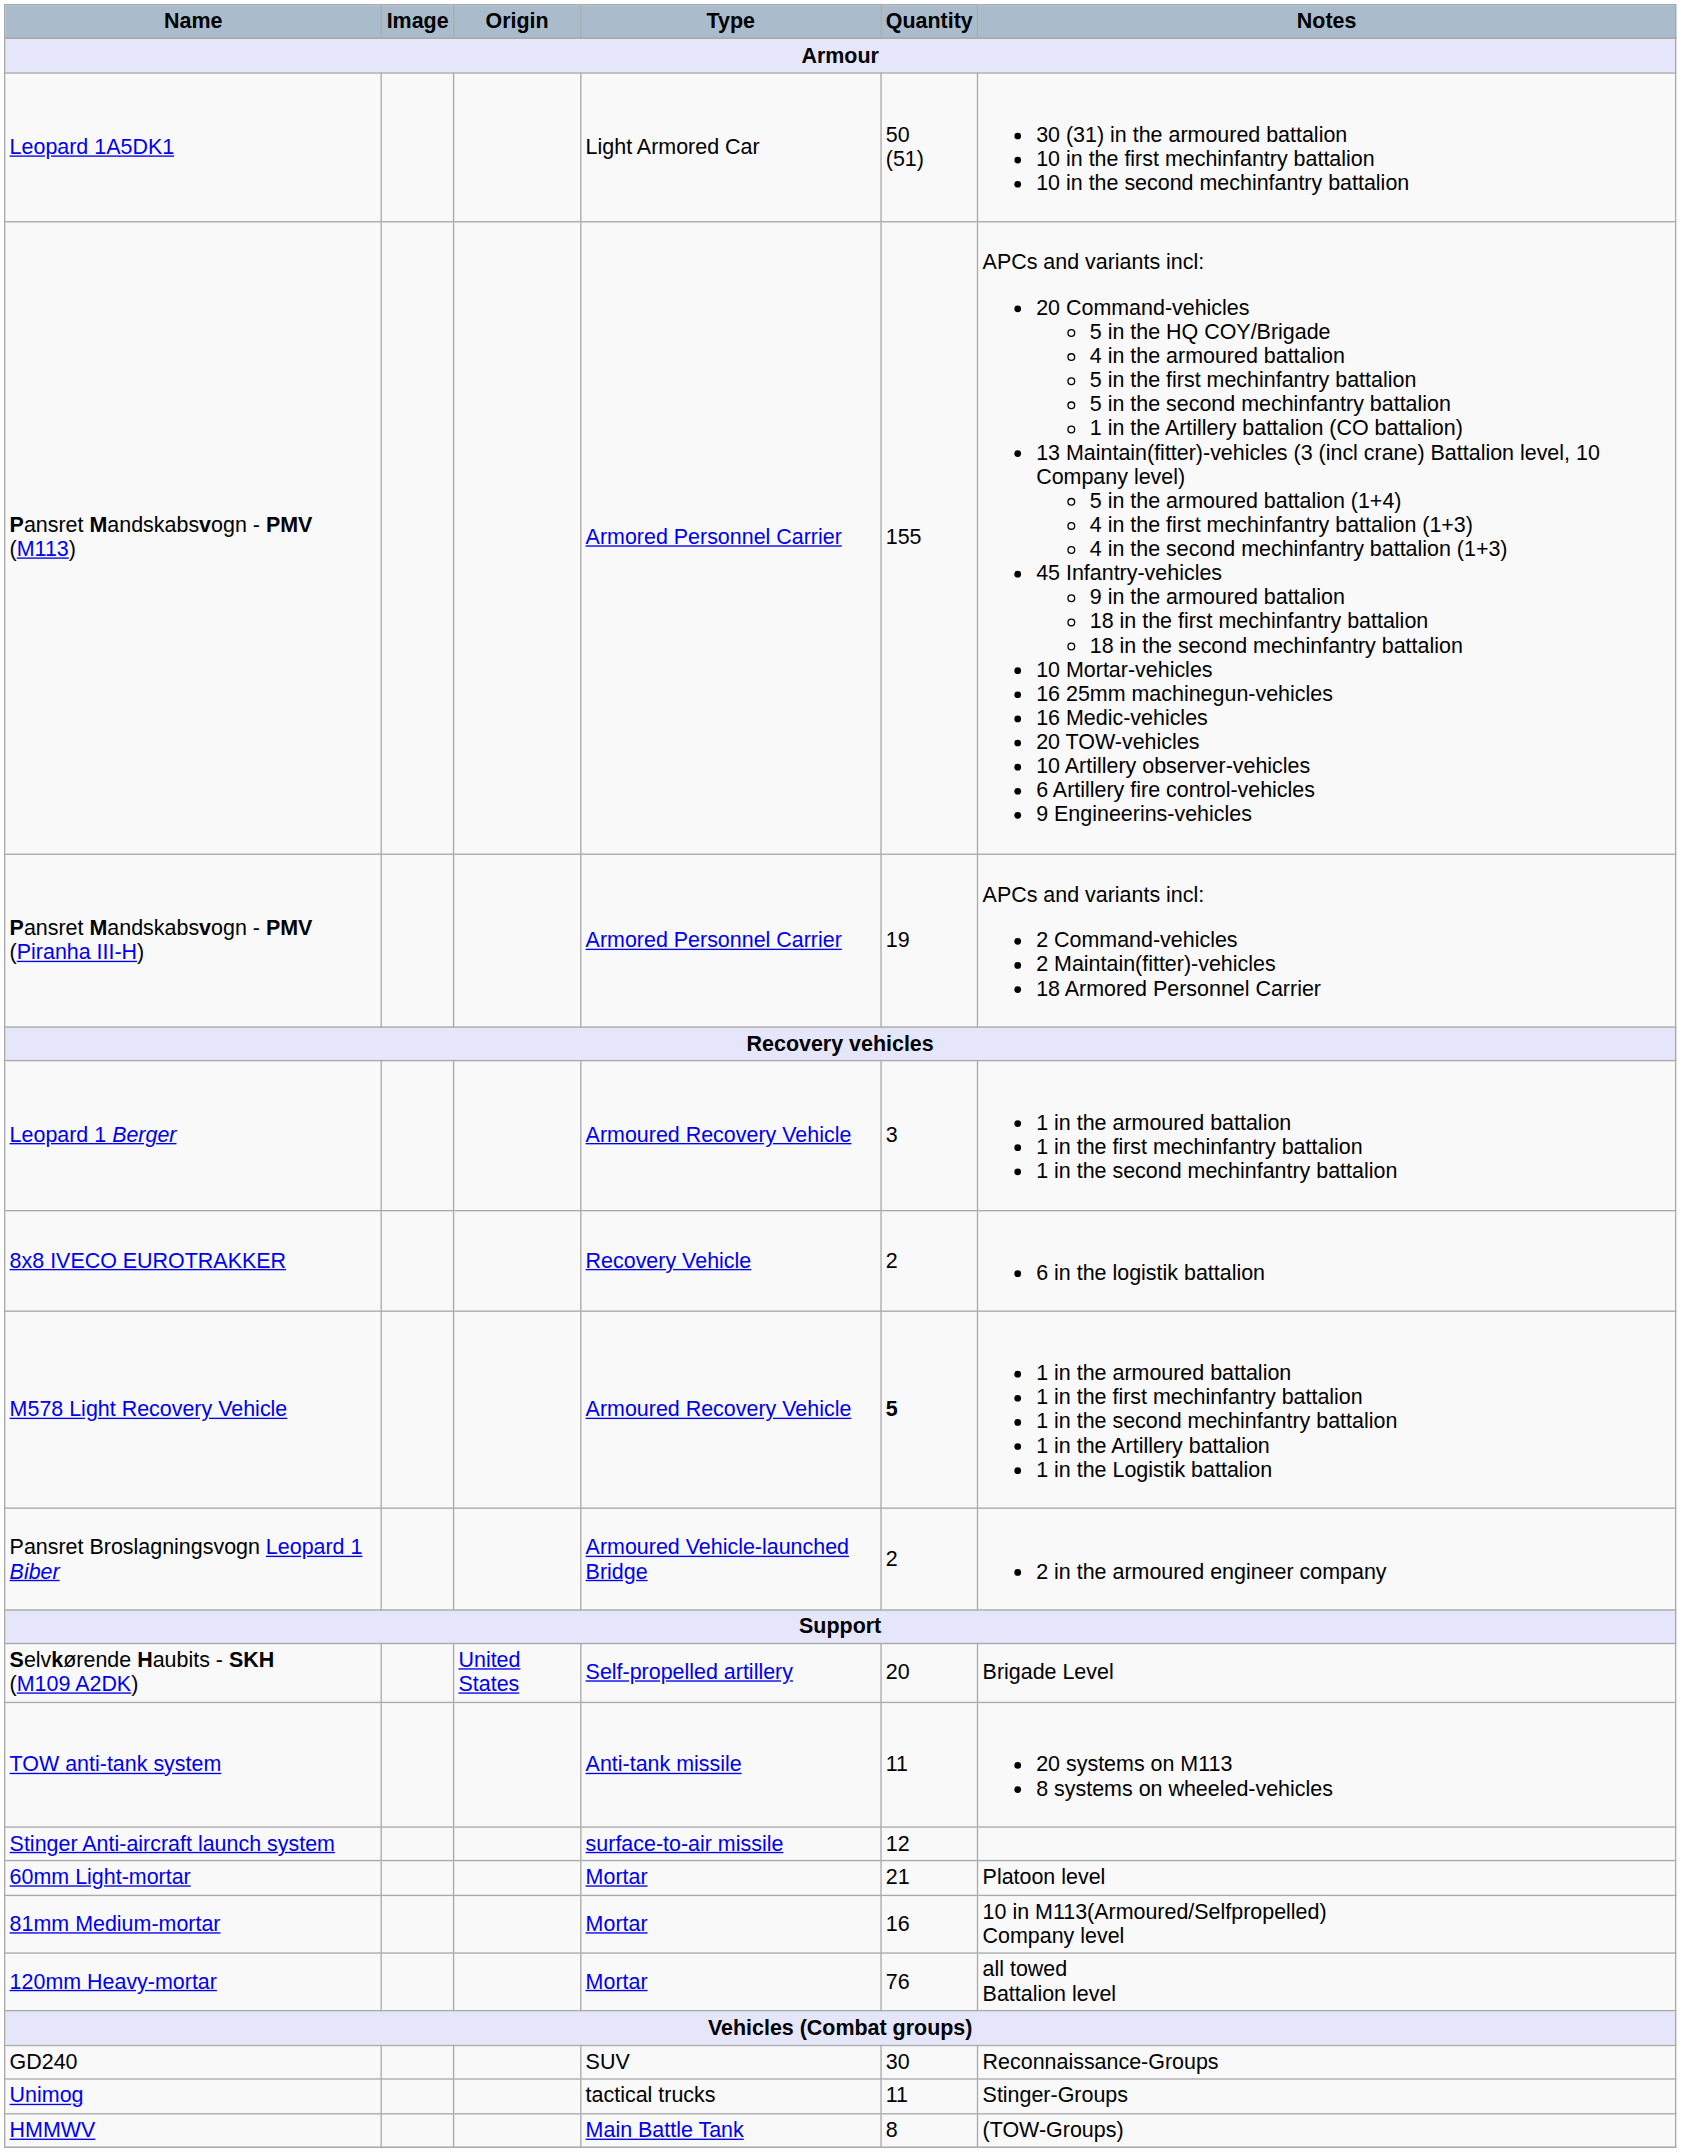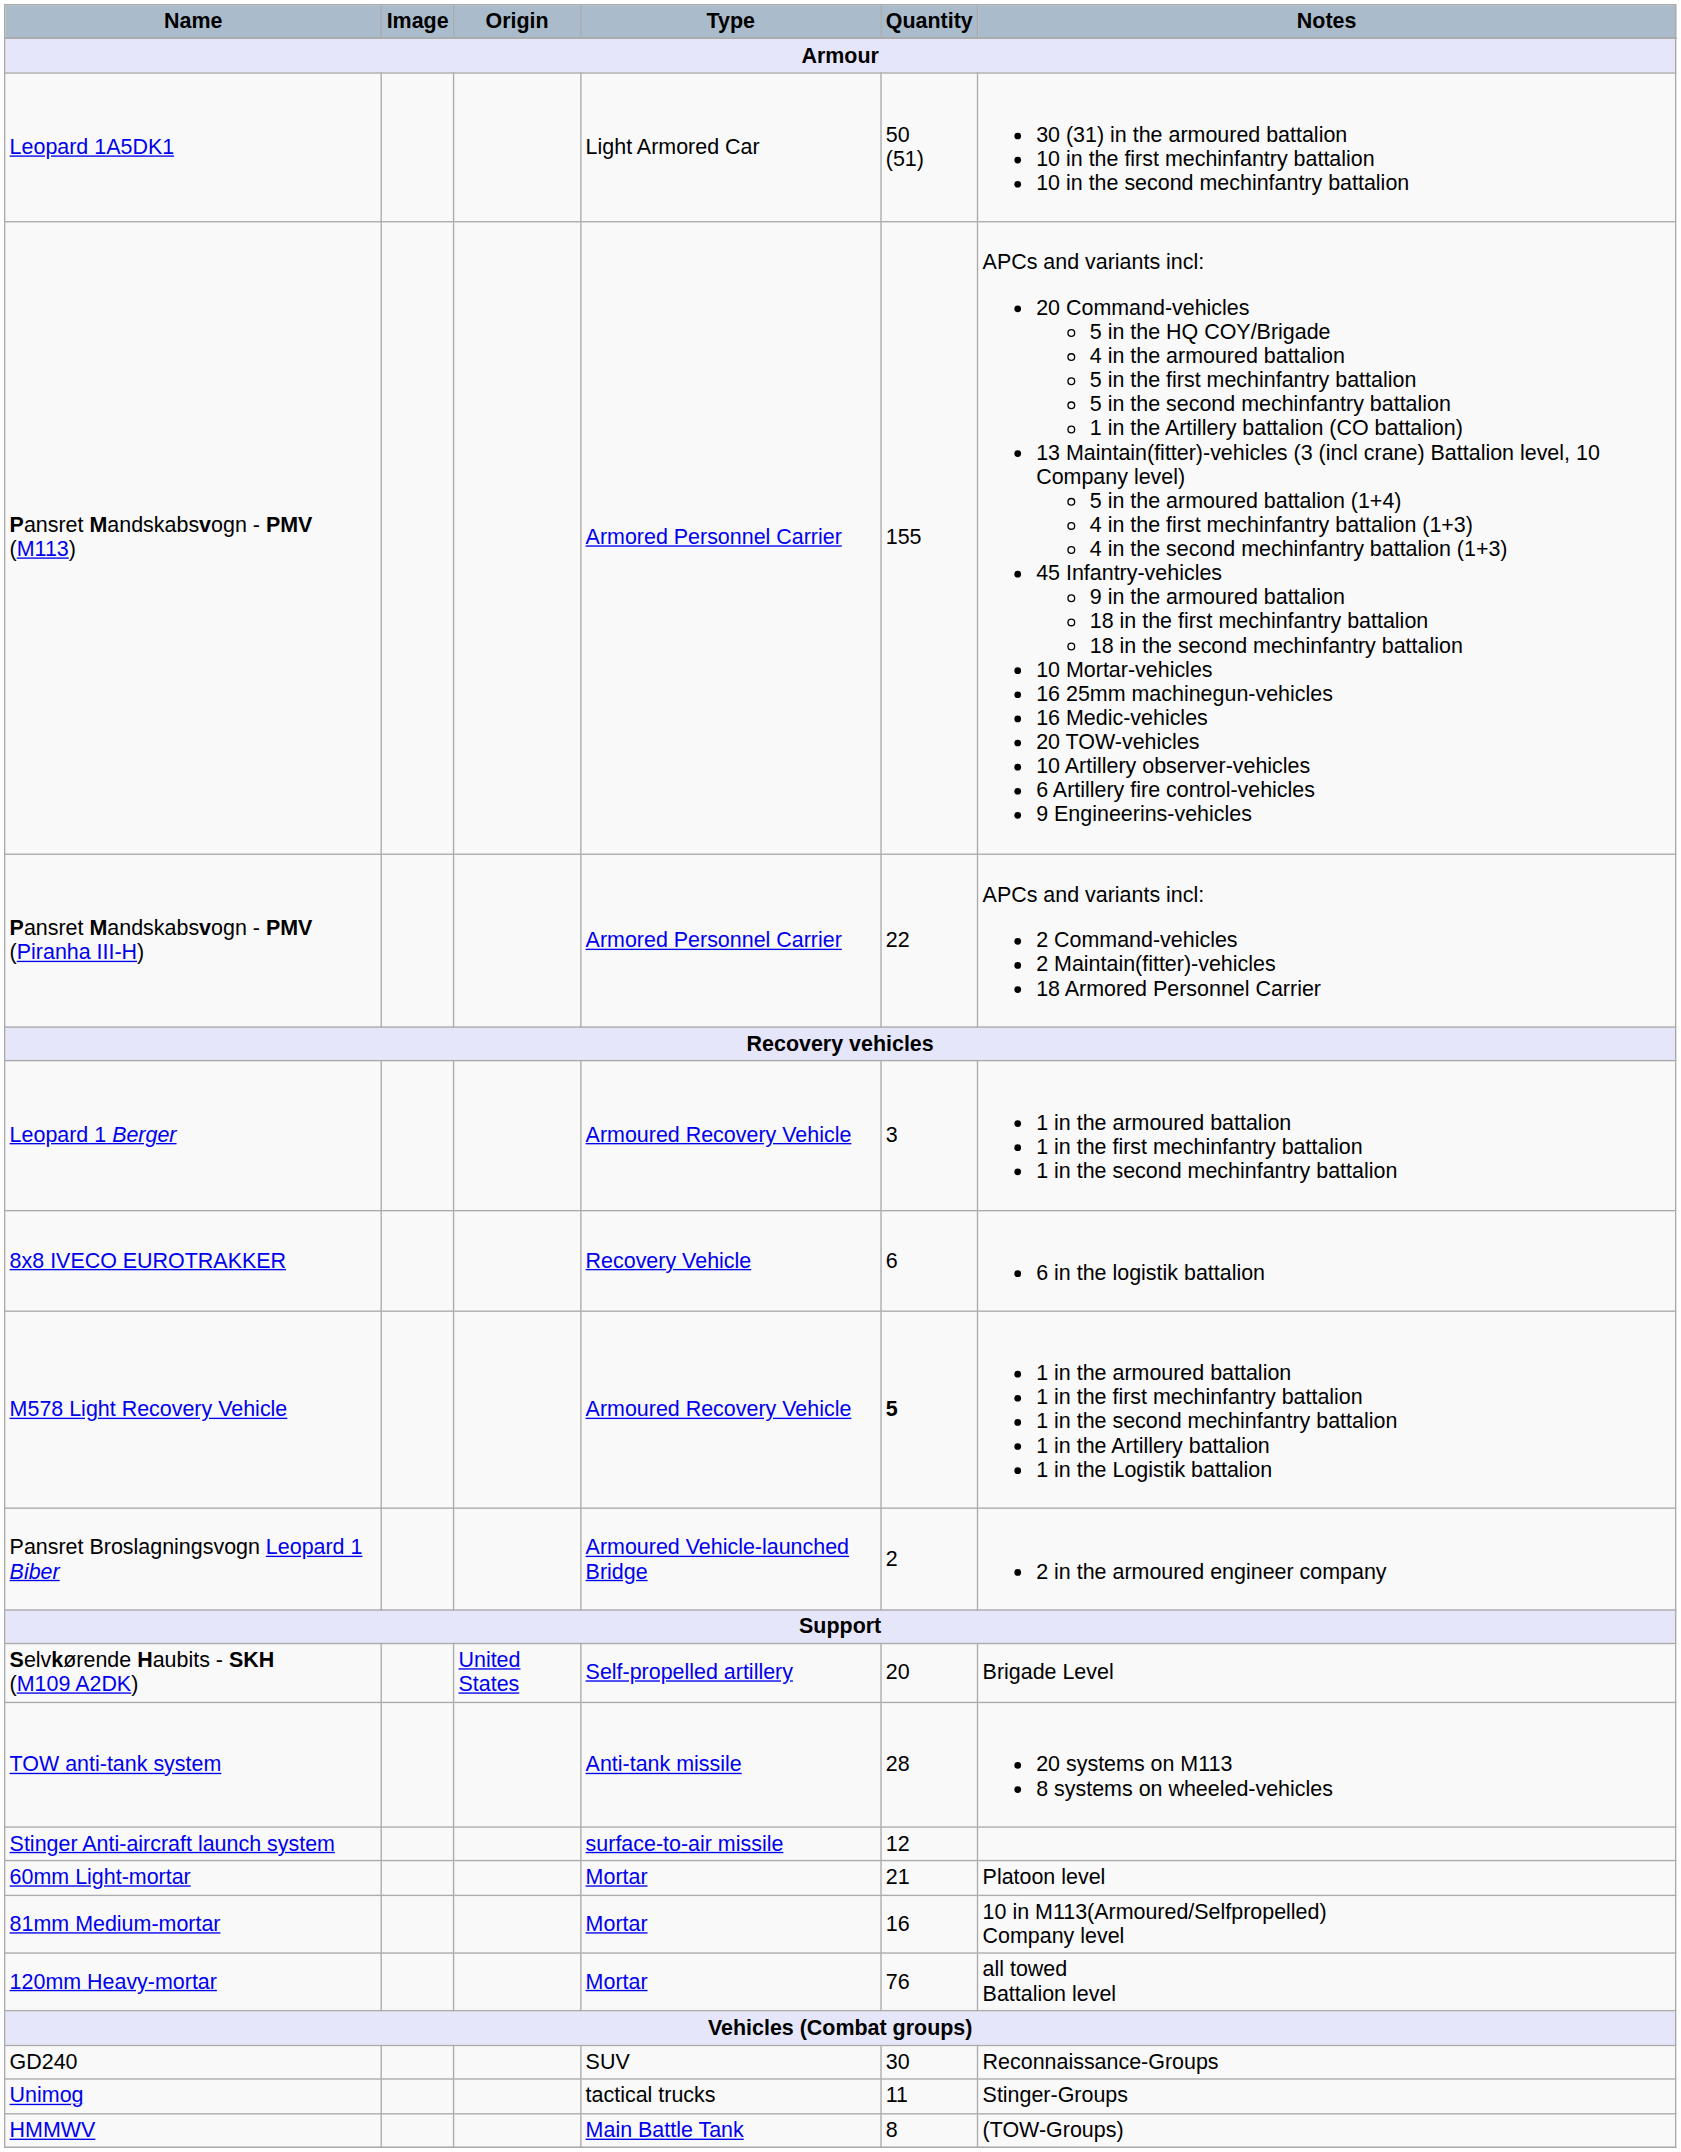(898, 940) 19 -> (898, 940) 22
(892, 1260) 2 -> (892, 1260) 6
(897, 1764) 11 -> (898, 1764) 28
